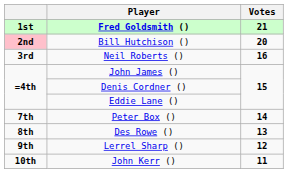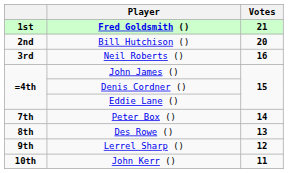(26, 41) pink background -> (26, 41) no background
